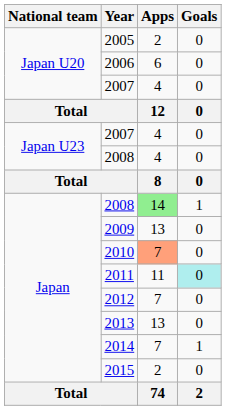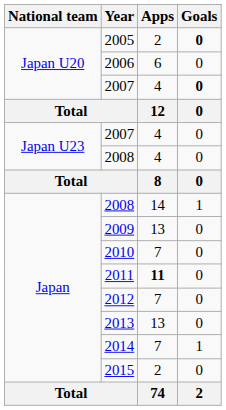(199, 39) normal -> (199, 39) bold
(199, 87) normal -> (199, 87) bold
(158, 205) lightgreen background -> (158, 205) no background
(158, 252) lightsalmon background -> (158, 252) no background
(158, 275) normal -> (158, 275) bold
(199, 275) paleturquoise background -> (199, 275) no background
